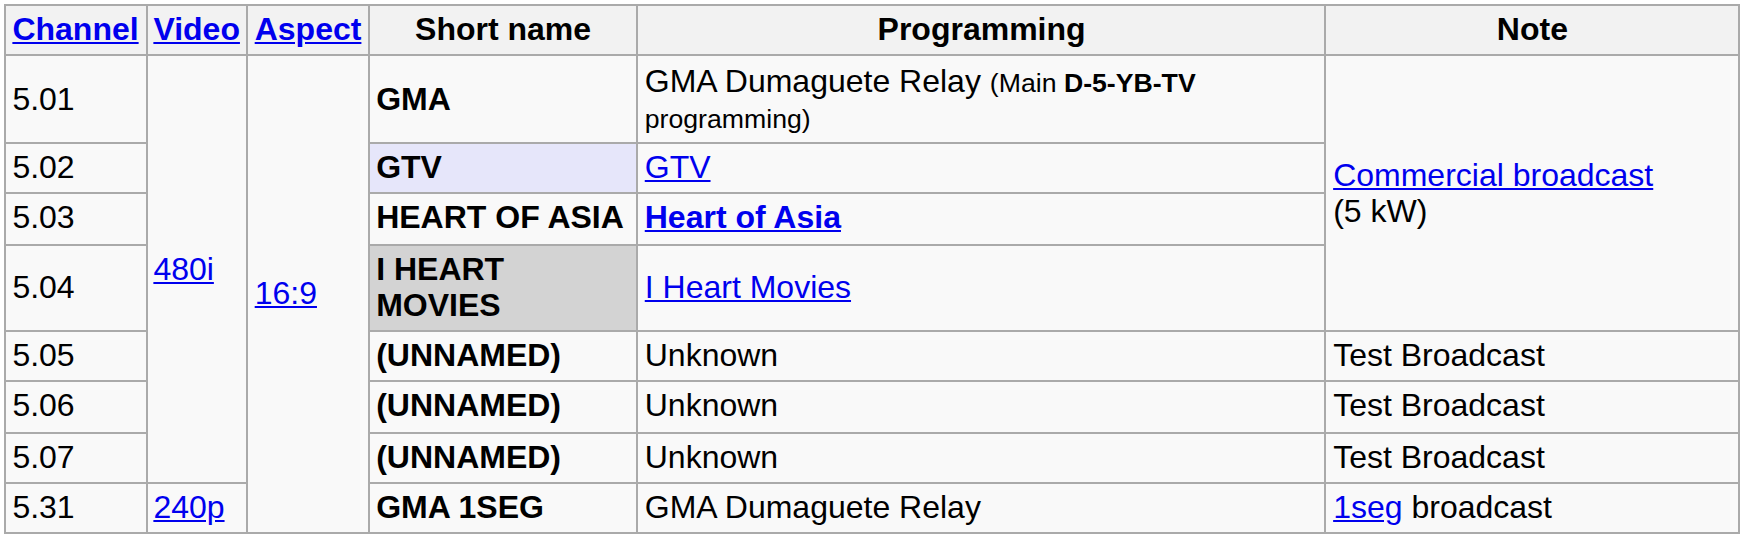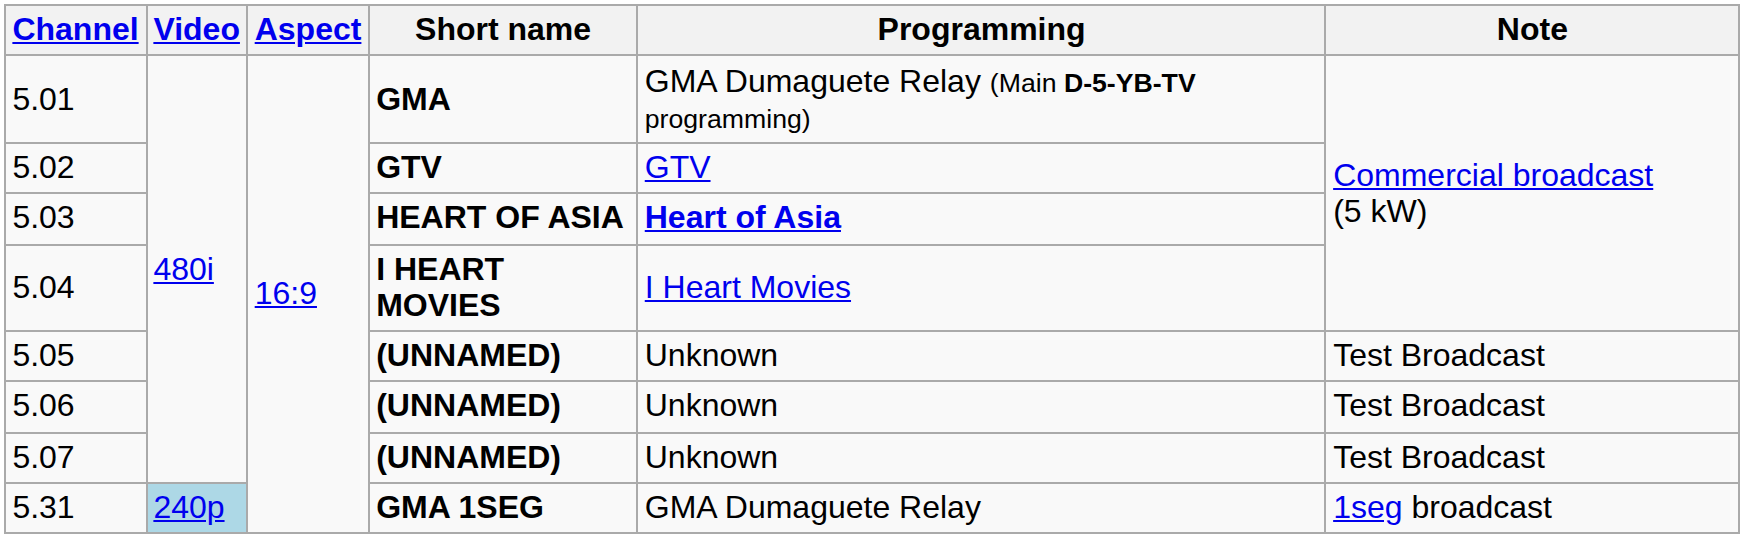(409, 167) lavender background -> (409, 167) no background
(440, 286) lightgrey background -> (440, 286) no background
(189, 507) no background -> (189, 507) lightblue background
